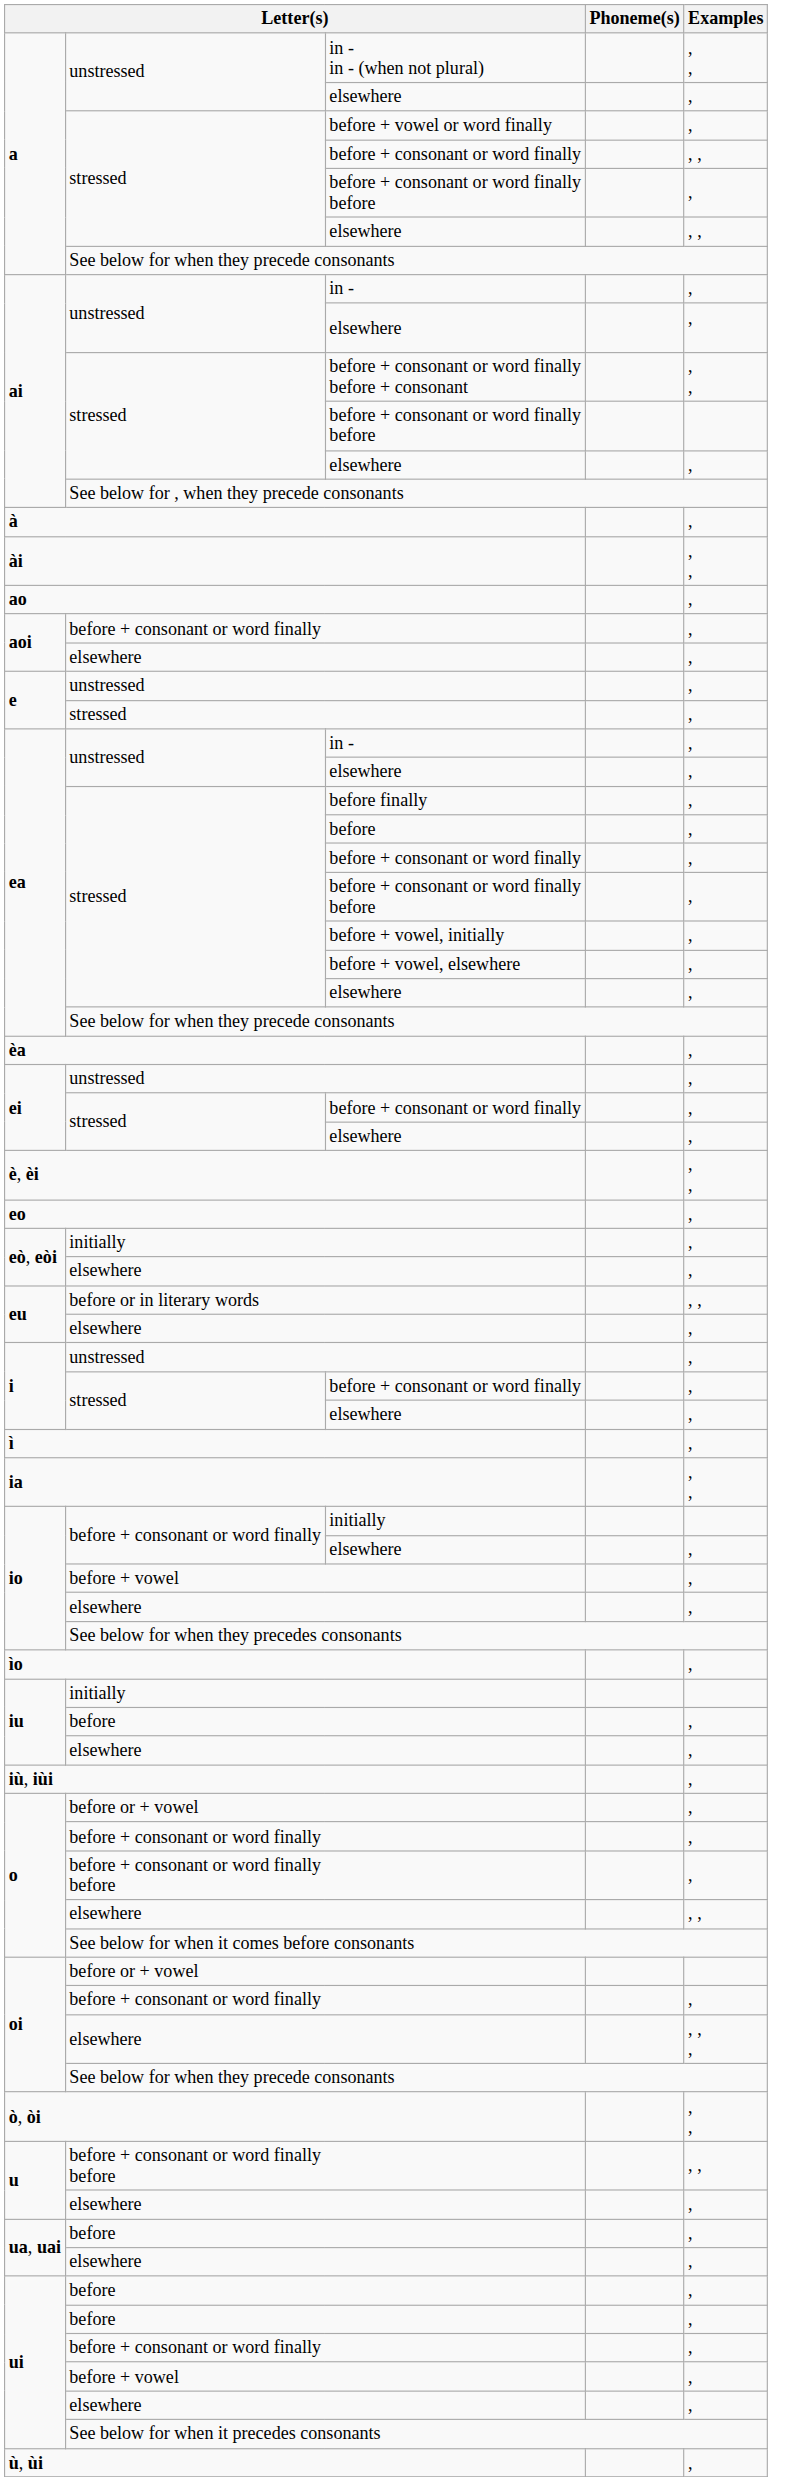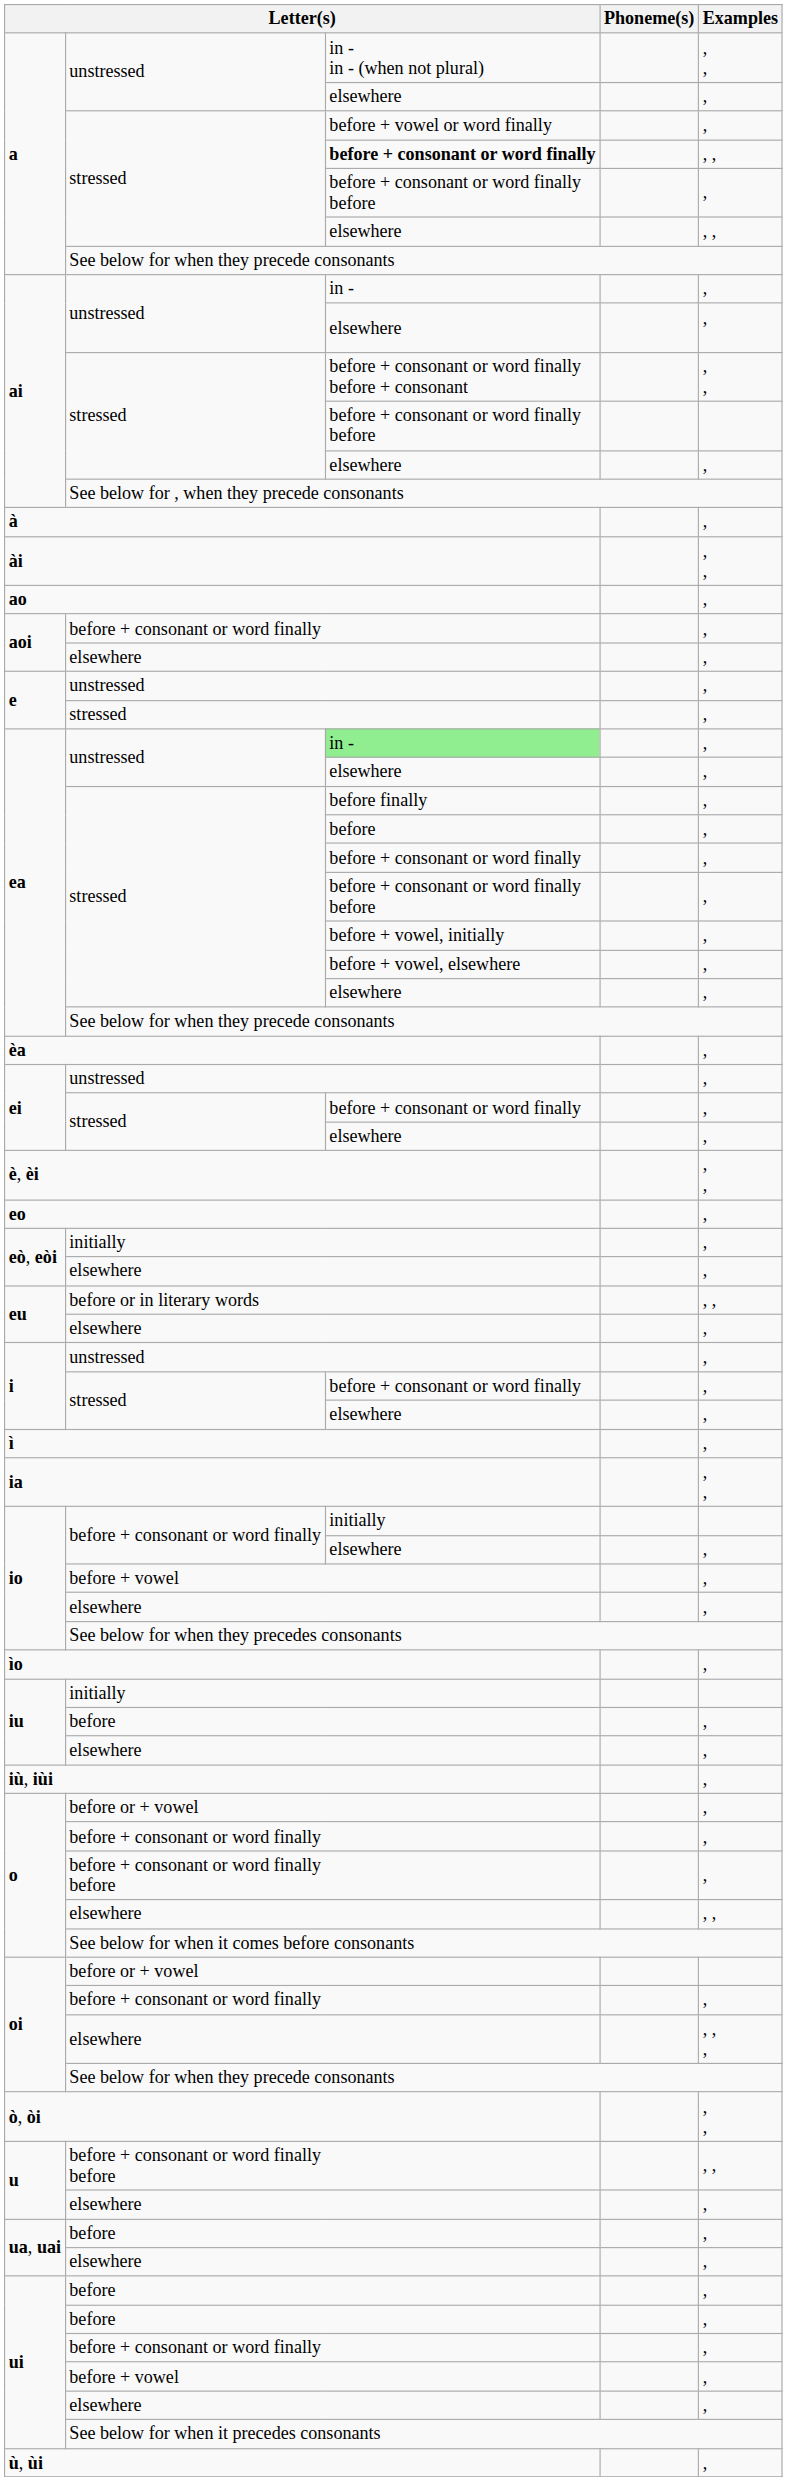(455, 153) normal -> (462, 153) bold
(342, 743) no background -> (342, 743) lightgreen background
